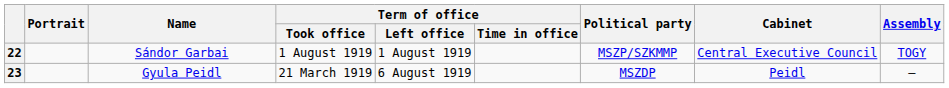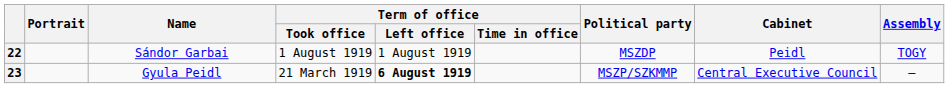(638, 53) MSZP/SZKMMP -> (638, 53) MSZDP
(787, 53) Central Executive Council -> (787, 53) Peidl
(425, 73) normal -> (425, 73) bold
(638, 73) MSZDP -> (638, 73) MSZP/SZKMMP
(787, 73) Peidl -> (787, 73) Central Executive Council
